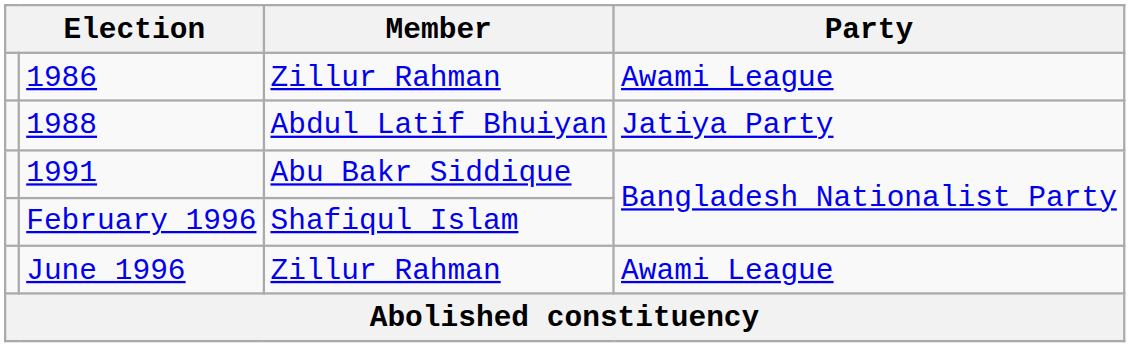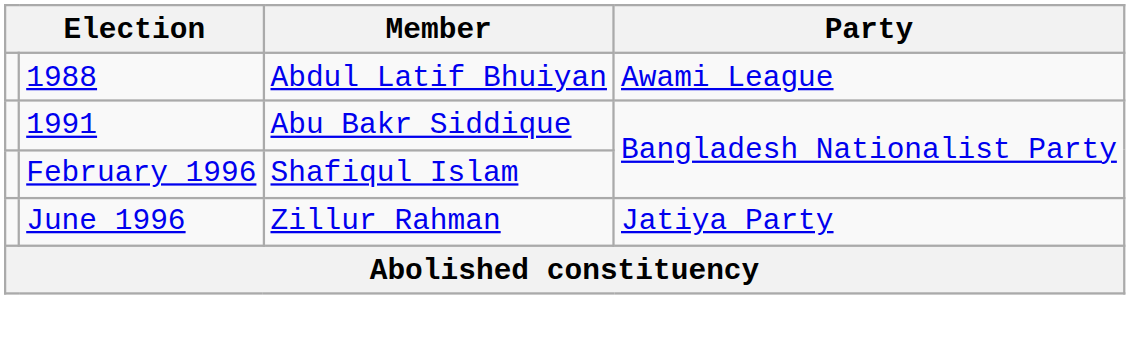- row: (62, 77)
(727, 125) Jatiya Party -> (727, 77) Awami League
(727, 270) Awami League -> (727, 222) Jatiya Party
